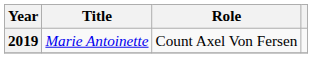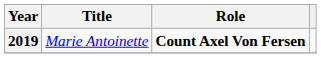(226, 40) normal -> (230, 40) bold
